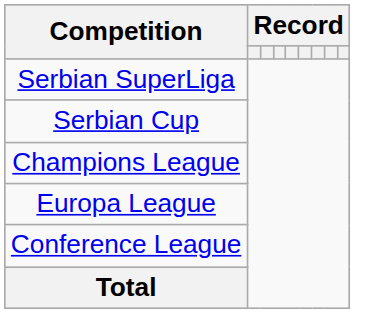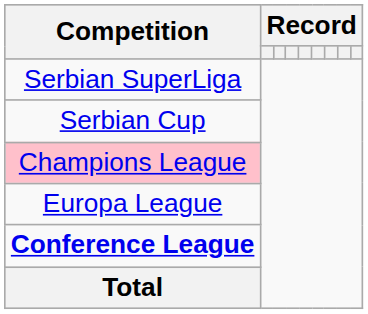(126, 162) no background -> (133, 162) pink background
(126, 245) normal -> (133, 245) bold
